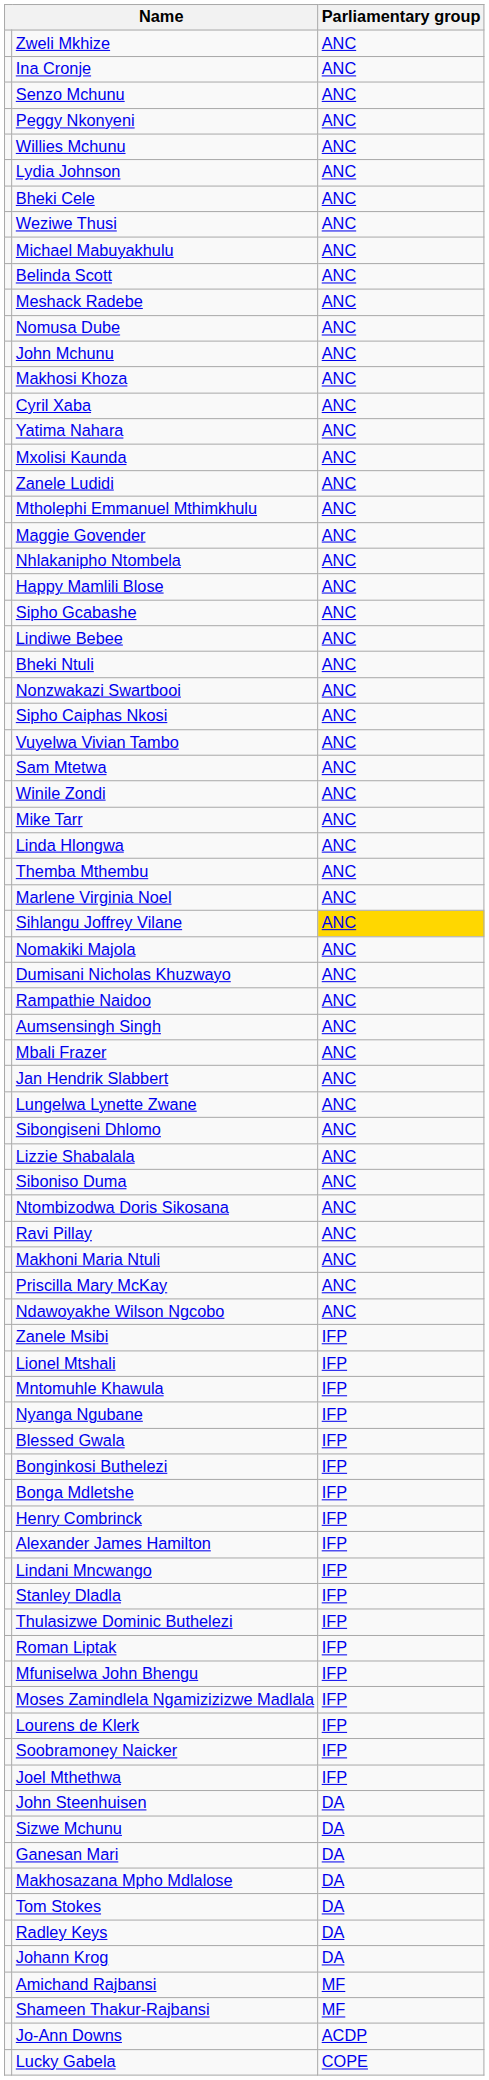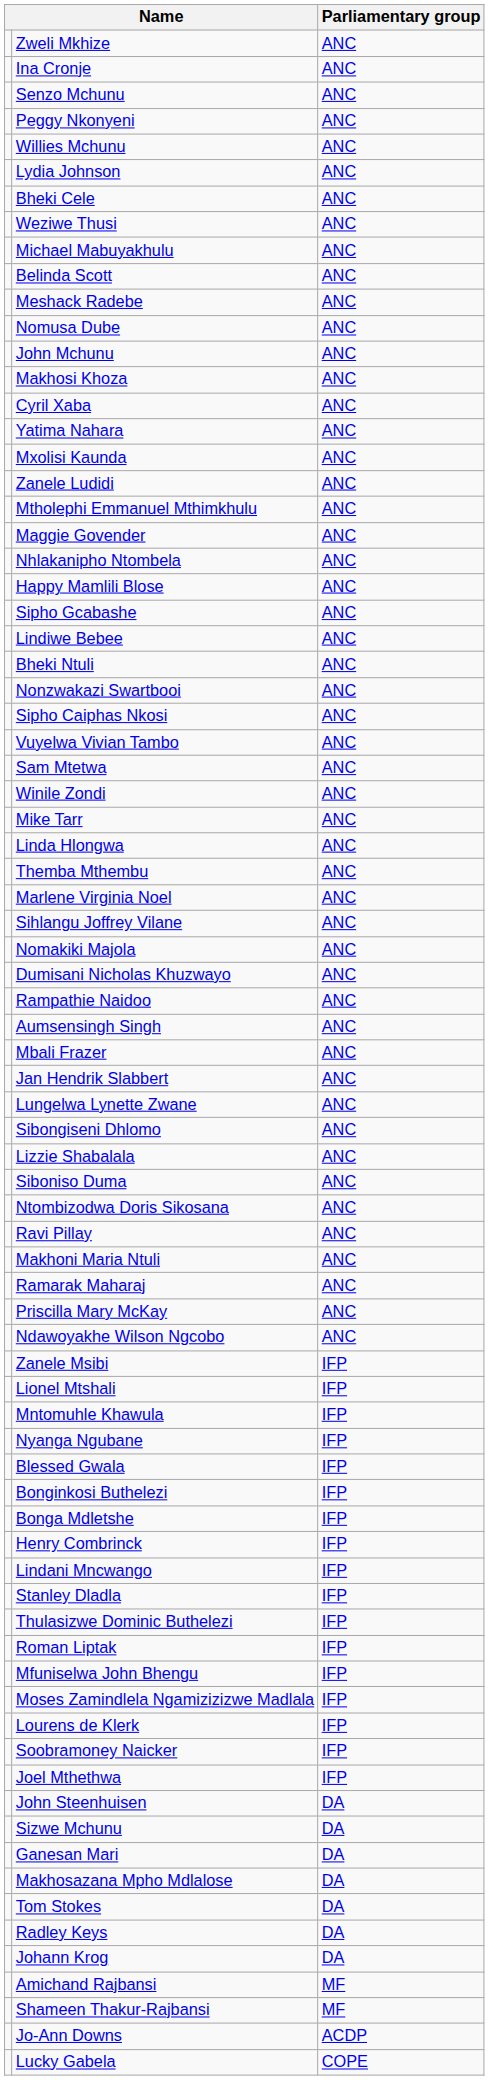(339, 923) gold background -> (339, 923) no background
+ row: (81, 1285)
- row: (113, 1544)
